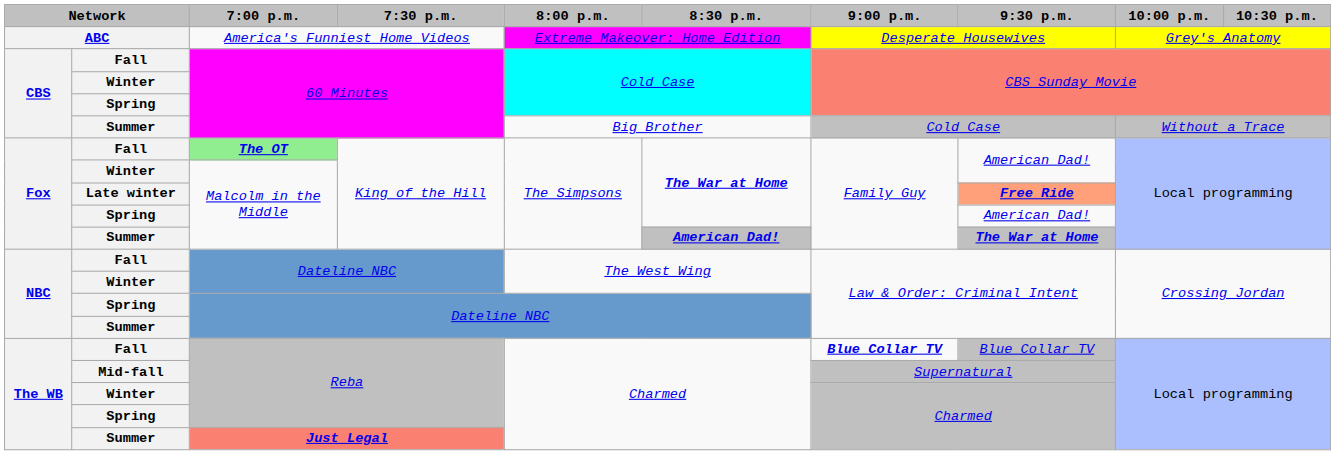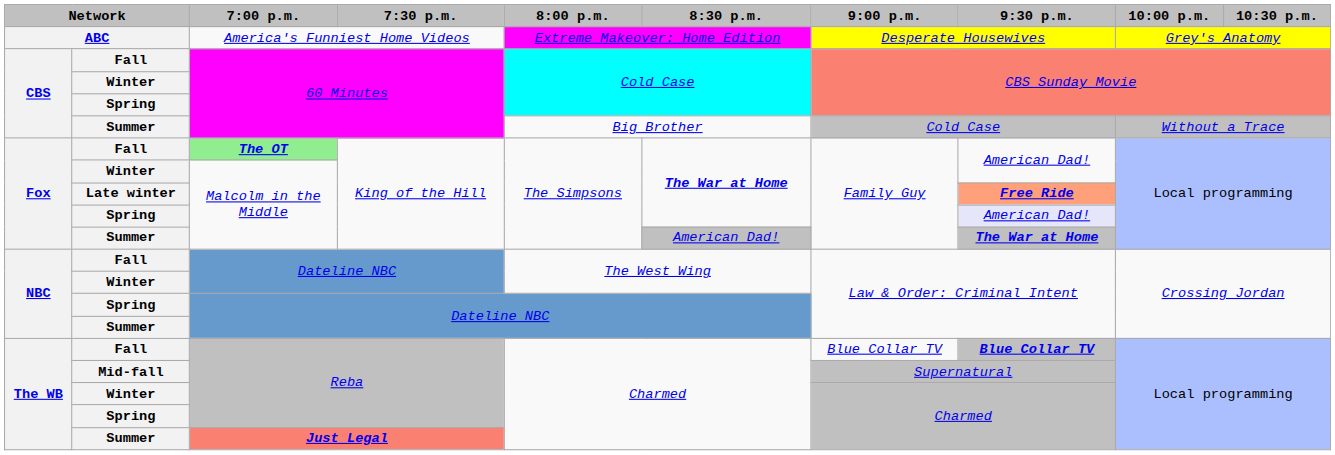(1037, 216) no background -> (1037, 216) lavender background
(726, 238) bold -> (726, 238) normal
(885, 349) bold -> (885, 349) normal
(1037, 349) normal -> (1037, 349) bold
